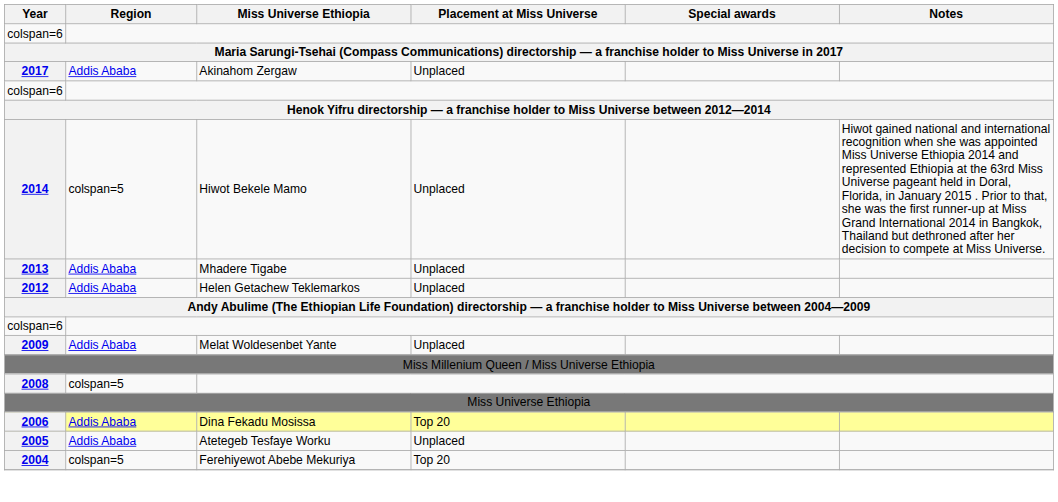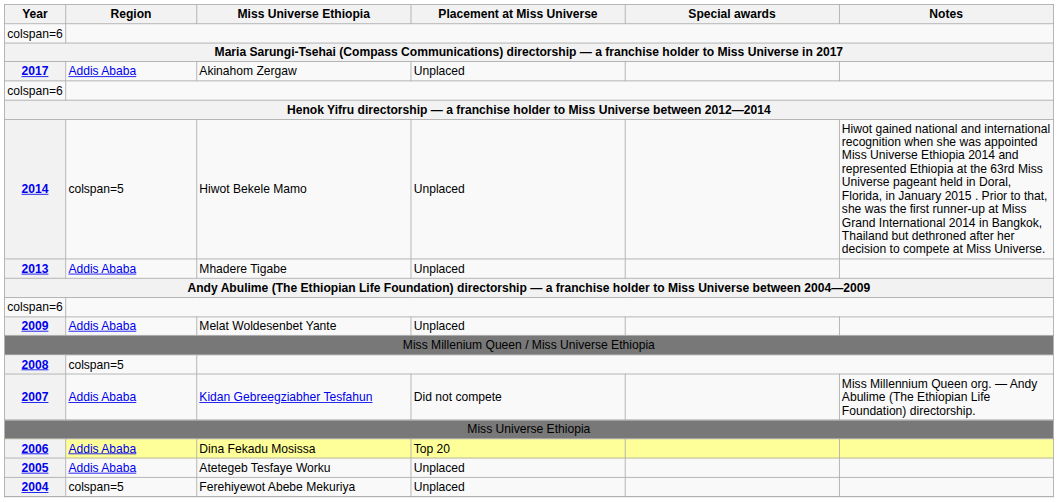- row: (35, 288)
+ row: (35, 397)
(432, 460) Top 20 -> (439, 487) Unplaced
